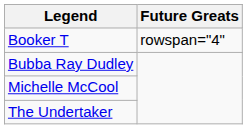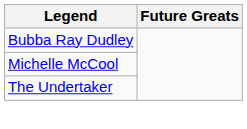- row: (38, 40)
